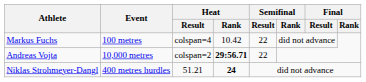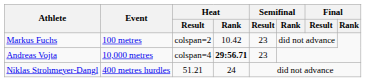(193, 40) colspan=4 -> (193, 40) colspan=2
(263, 40) 22 -> (263, 40) 23
(193, 55) colspan=2 -> (193, 55) colspan=4
(263, 55) 22 -> (263, 55) 23
(231, 70) bold -> (231, 70) normal
